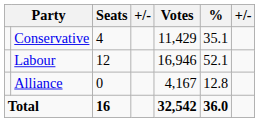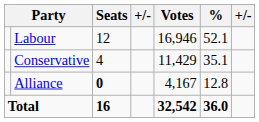rows swapped: (35, 60) <-> (52, 38)
(100, 83) normal -> (100, 83) bold
